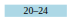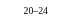(36, 10) lightblue background -> (36, 10) no background
